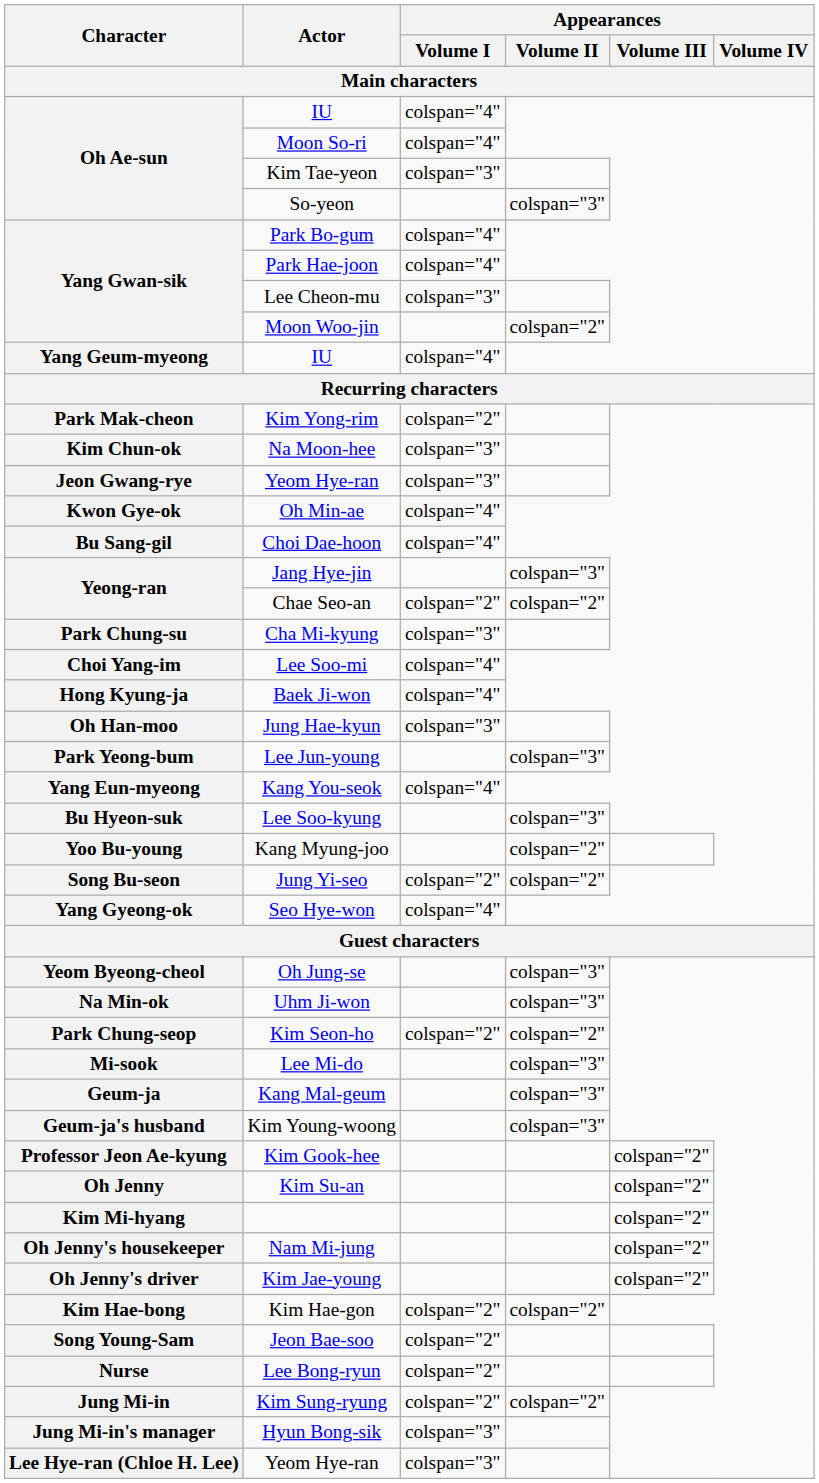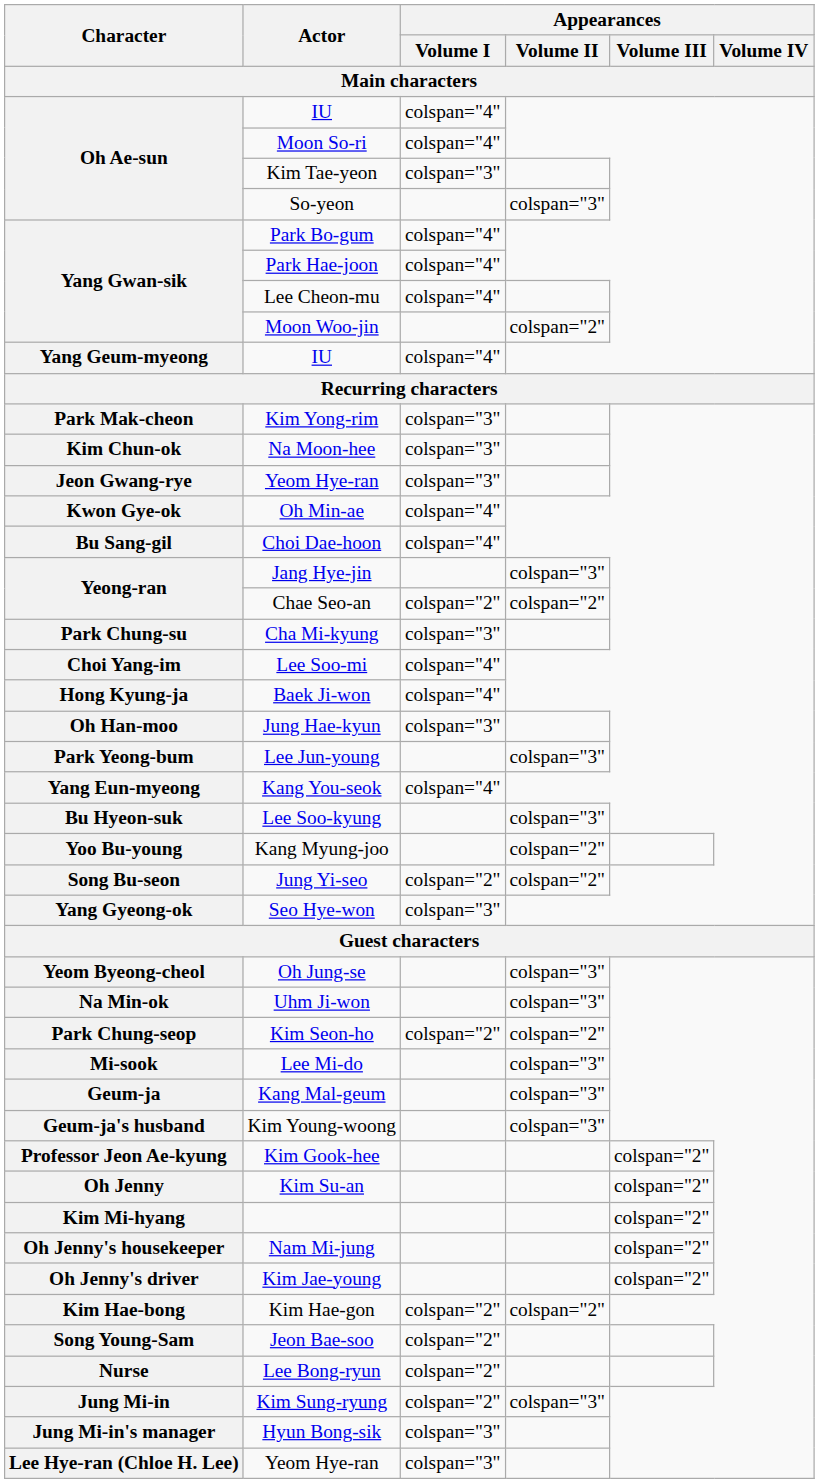(453, 296) colspan="3" -> (453, 296) colspan="4"
(453, 419) colspan="2" -> (453, 419) colspan="3"
(453, 910) colspan="4" -> (453, 910) colspan="3"
(557, 1401) colspan="2" -> (557, 1401) colspan="3"
